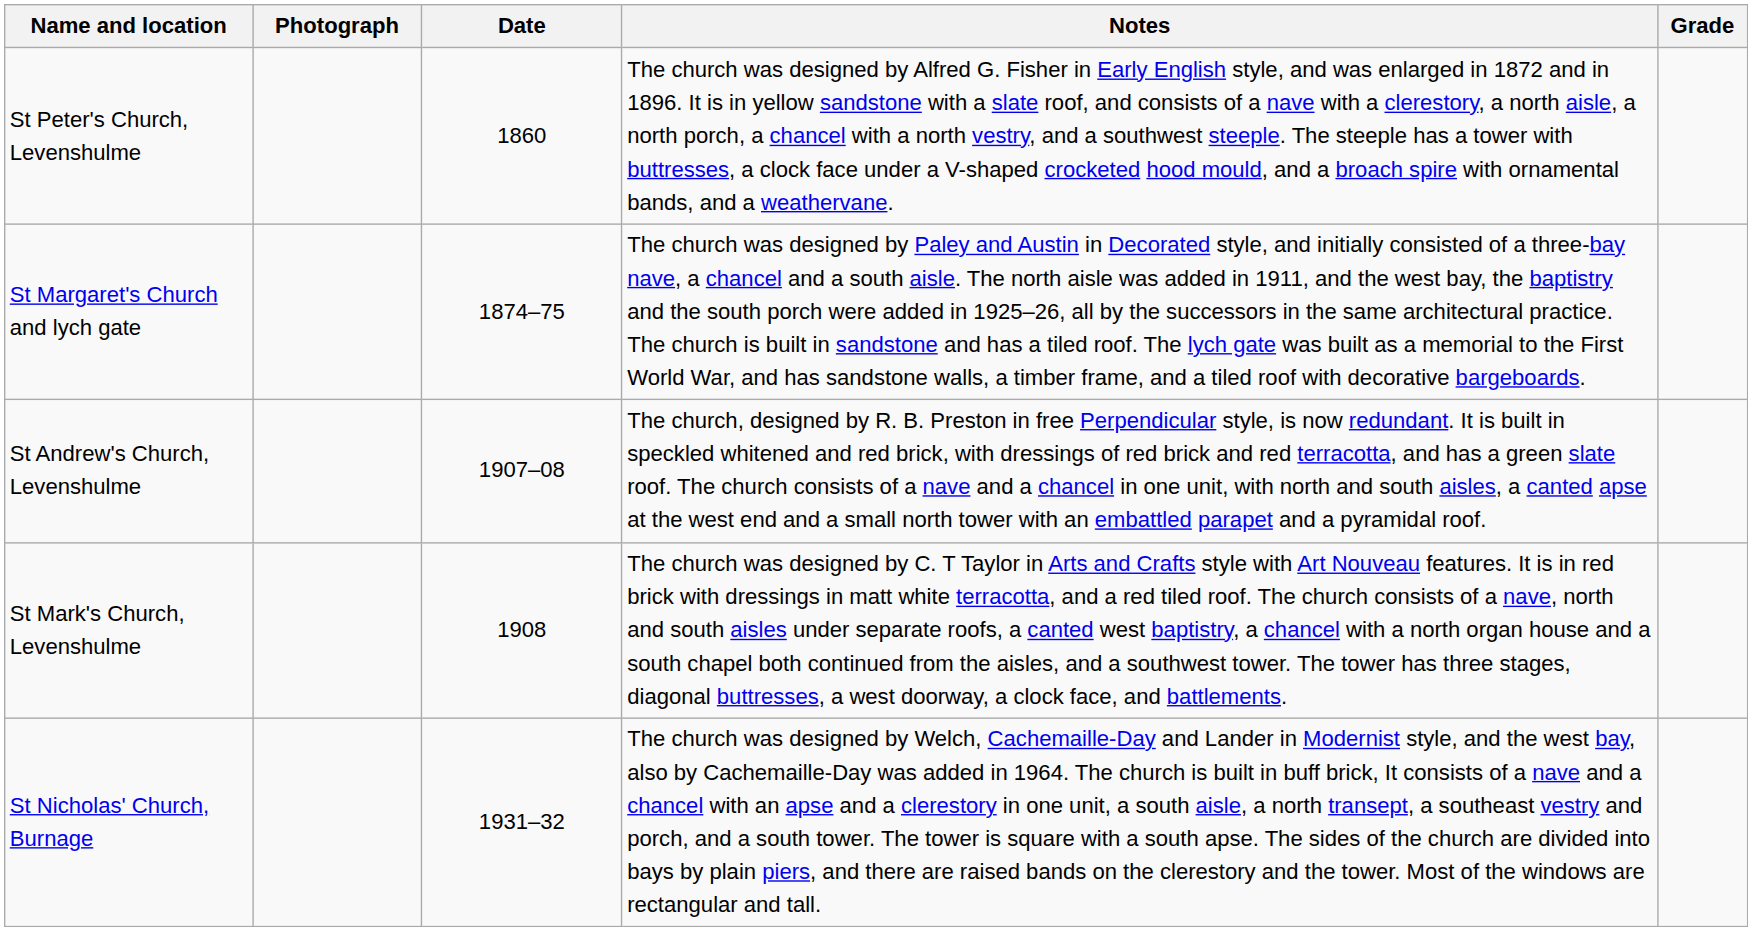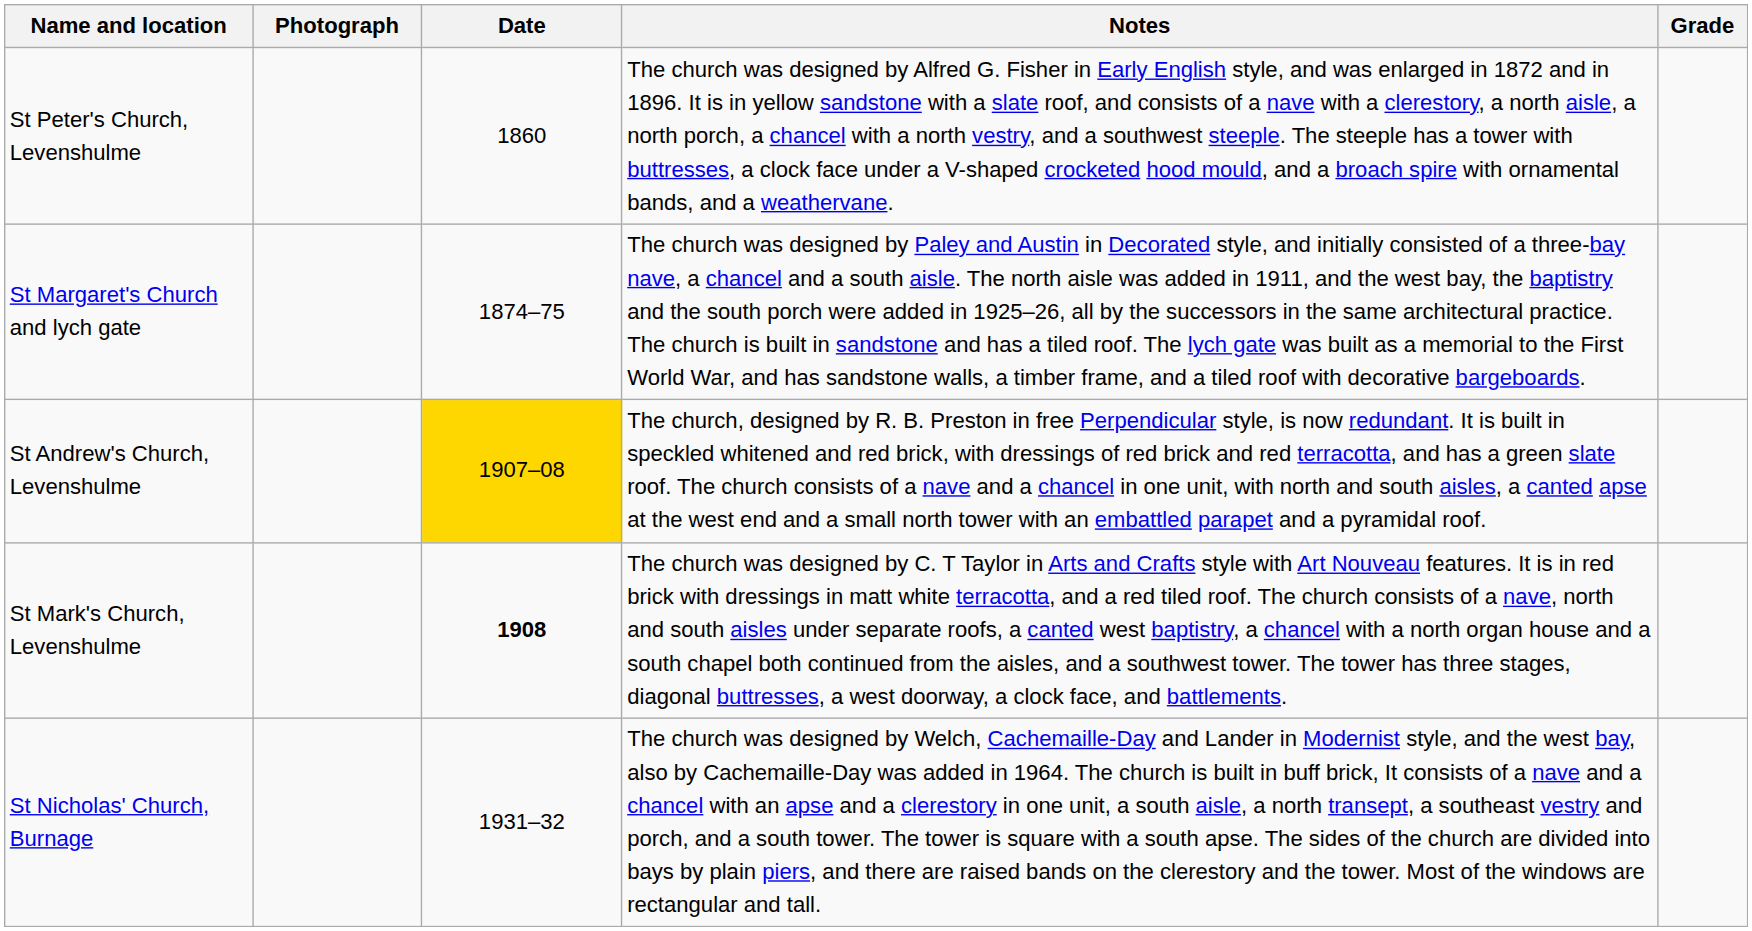(522, 470) no background -> (522, 470) gold background
(522, 629) normal -> (522, 629) bold
